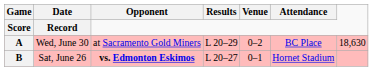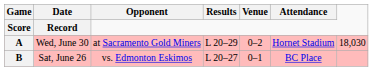(303, 43) BC Place -> (303, 43) Hornet Stadium
(352, 43) 18,630 -> (352, 43) 18,030
(147, 58) bold -> (147, 58) normal
(303, 58) Hornet Stadium -> (303, 58) BC Place
